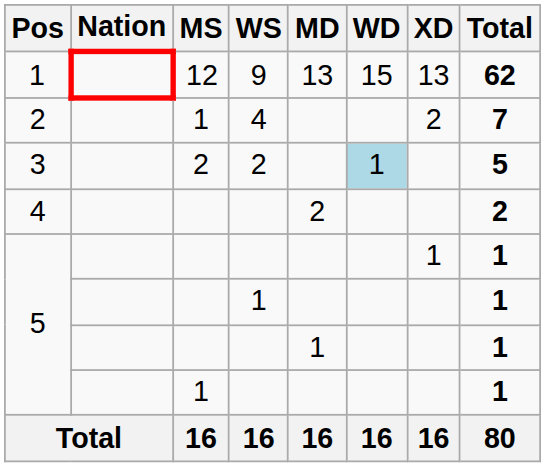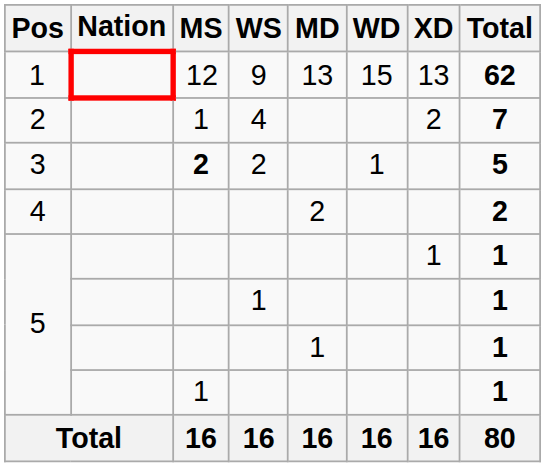(201, 165) normal -> (201, 165) bold
(377, 165) lightblue background -> (377, 165) no background
